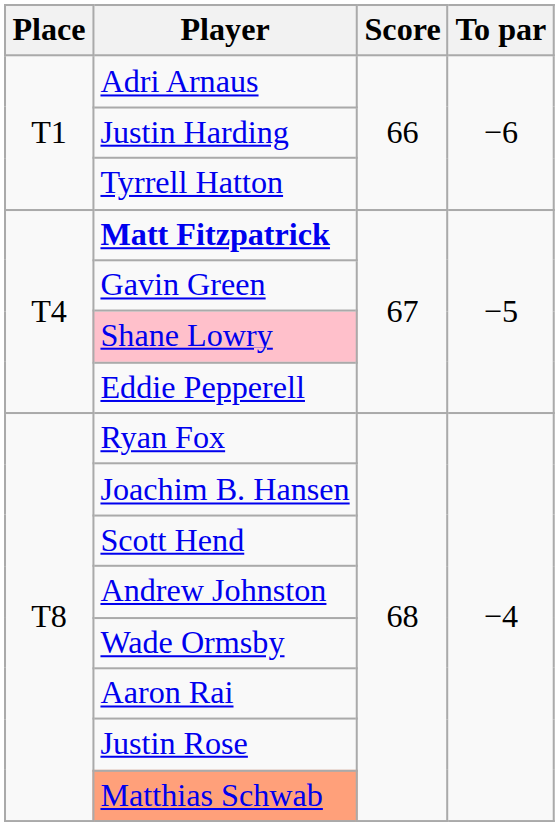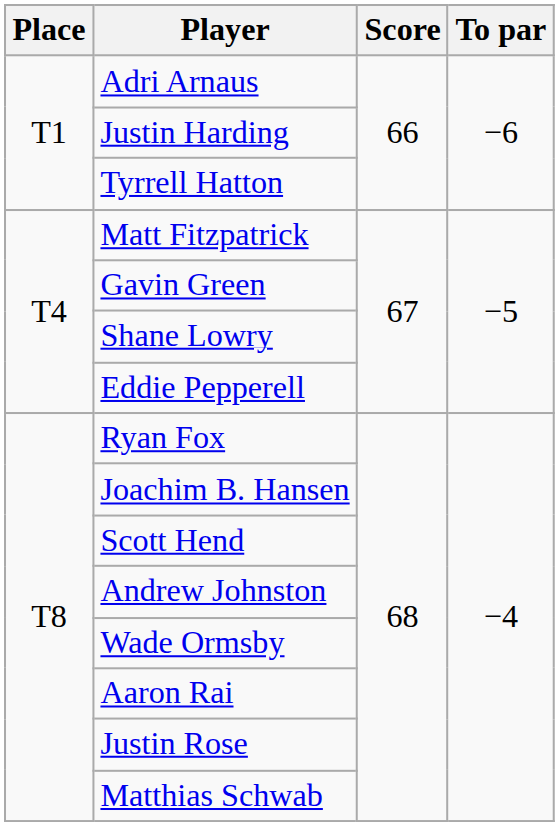(215, 234) bold -> (204, 234) normal
(187, 336) pink background -> (187, 336) no background
(212, 795) lightsalmon background -> (212, 795) no background
